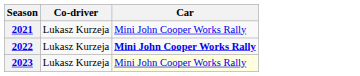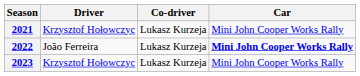+ column: (89, 12)
(180, 63) lightyellow background -> (277, 63) no background
